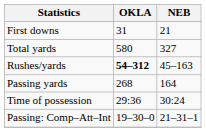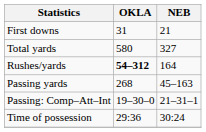(176, 65) 45–163 -> (168, 65) 164
(168, 83) 164 -> (176, 83) 45–163
rows swapped: (59, 118) <-> (49, 100)
